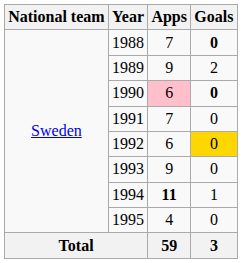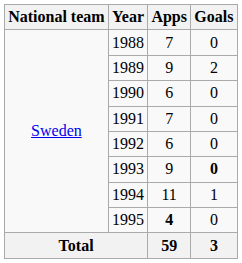(214, 42) bold -> (214, 42) normal
(169, 93) pink background -> (169, 93) no background
(214, 93) bold -> (214, 93) normal
(214, 144) gold background -> (214, 144) no background
(214, 169) normal -> (214, 169) bold
(169, 194) bold -> (169, 194) normal
(169, 220) normal -> (169, 220) bold
